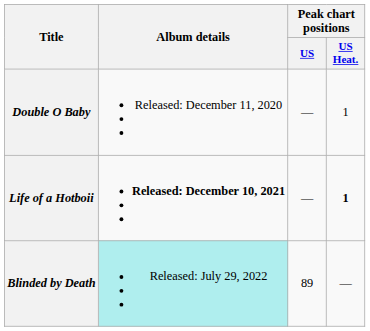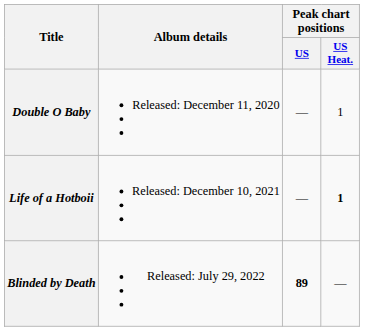(193, 205) bold -> (190, 205) normal
(193, 290) paleturquoise background -> (190, 290) no background
(307, 283) normal -> (302, 283) bold
